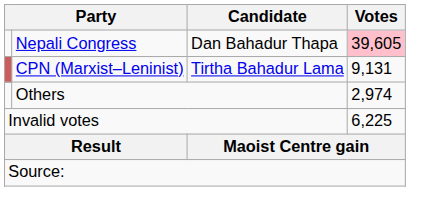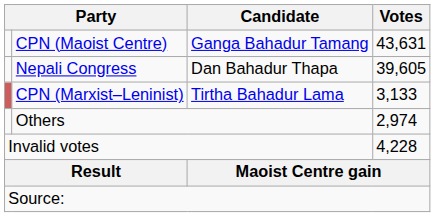+ row: (92, 43)
(376, 43) pink background -> (401, 69) no background
(372, 69) 9,131 -> (397, 95) 3,133
(372, 120) 6,225 -> (397, 146) 4,228
